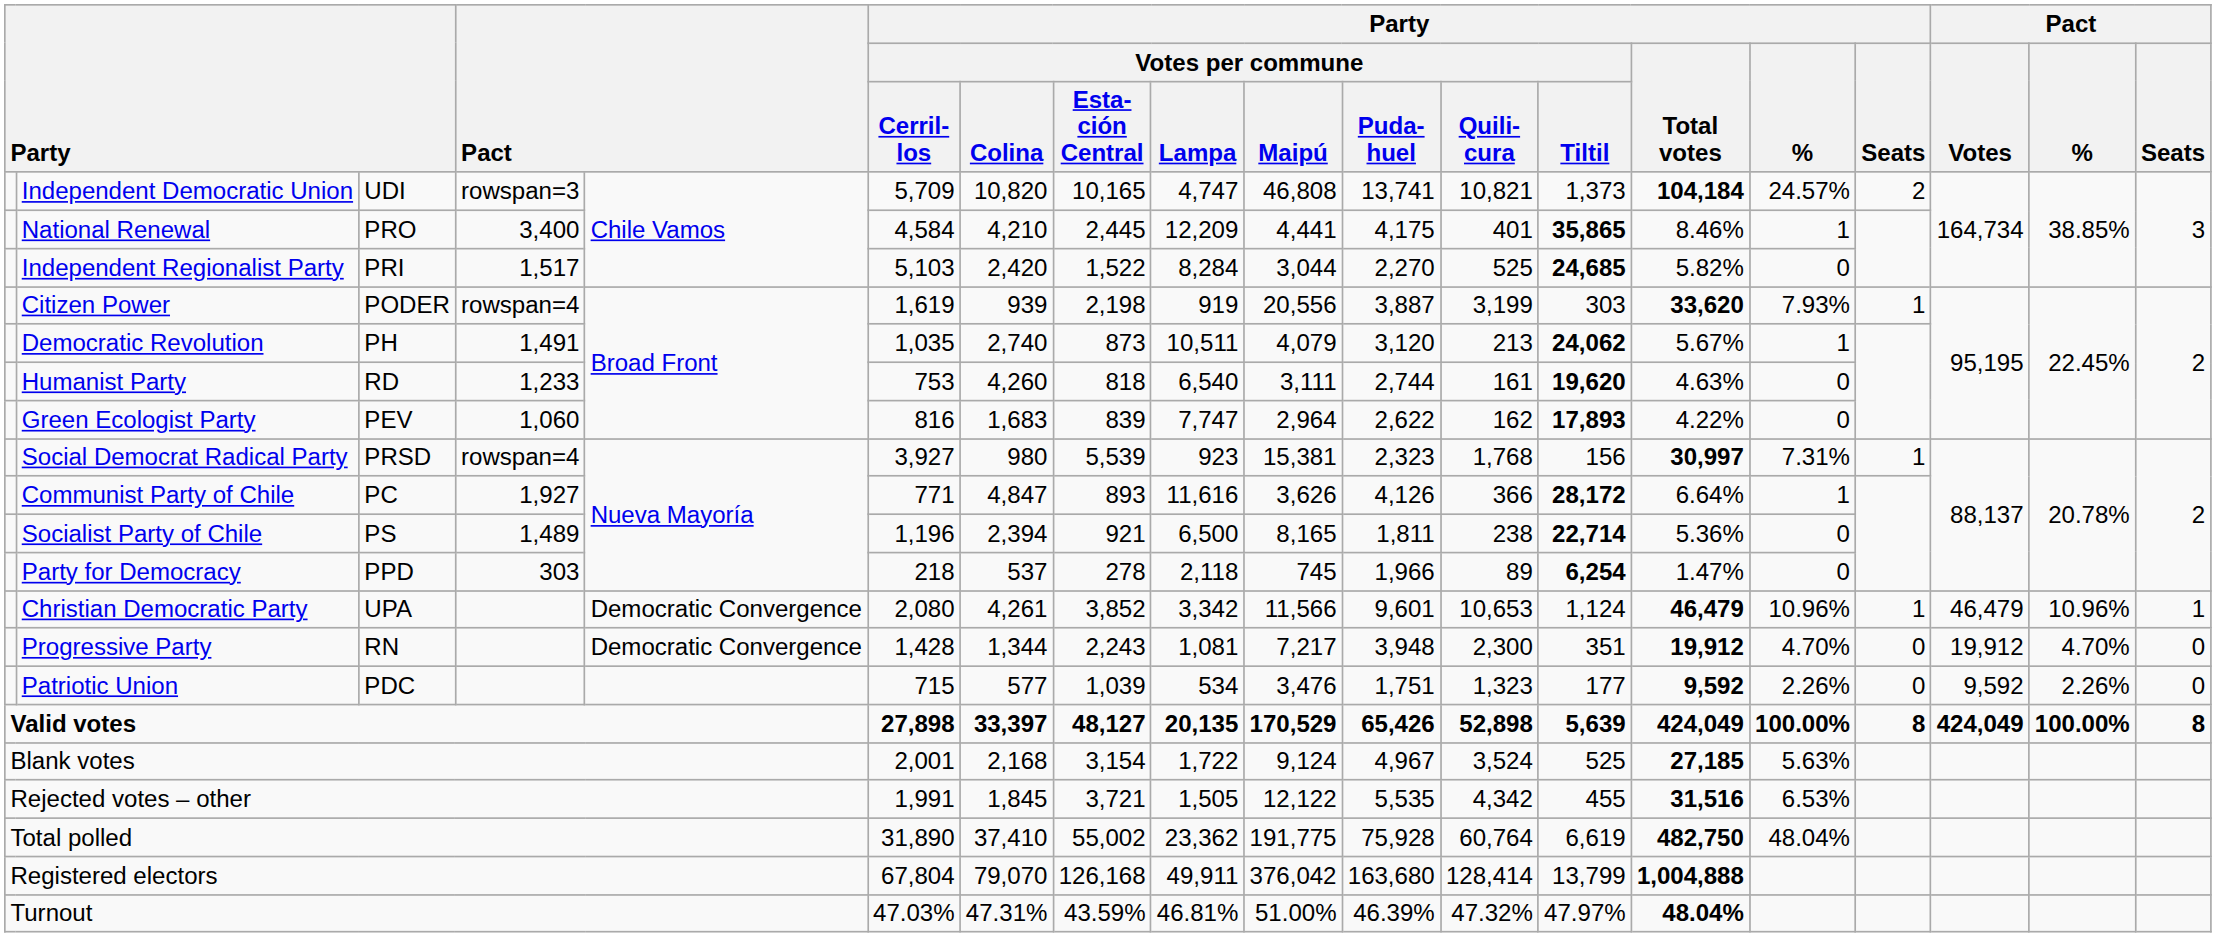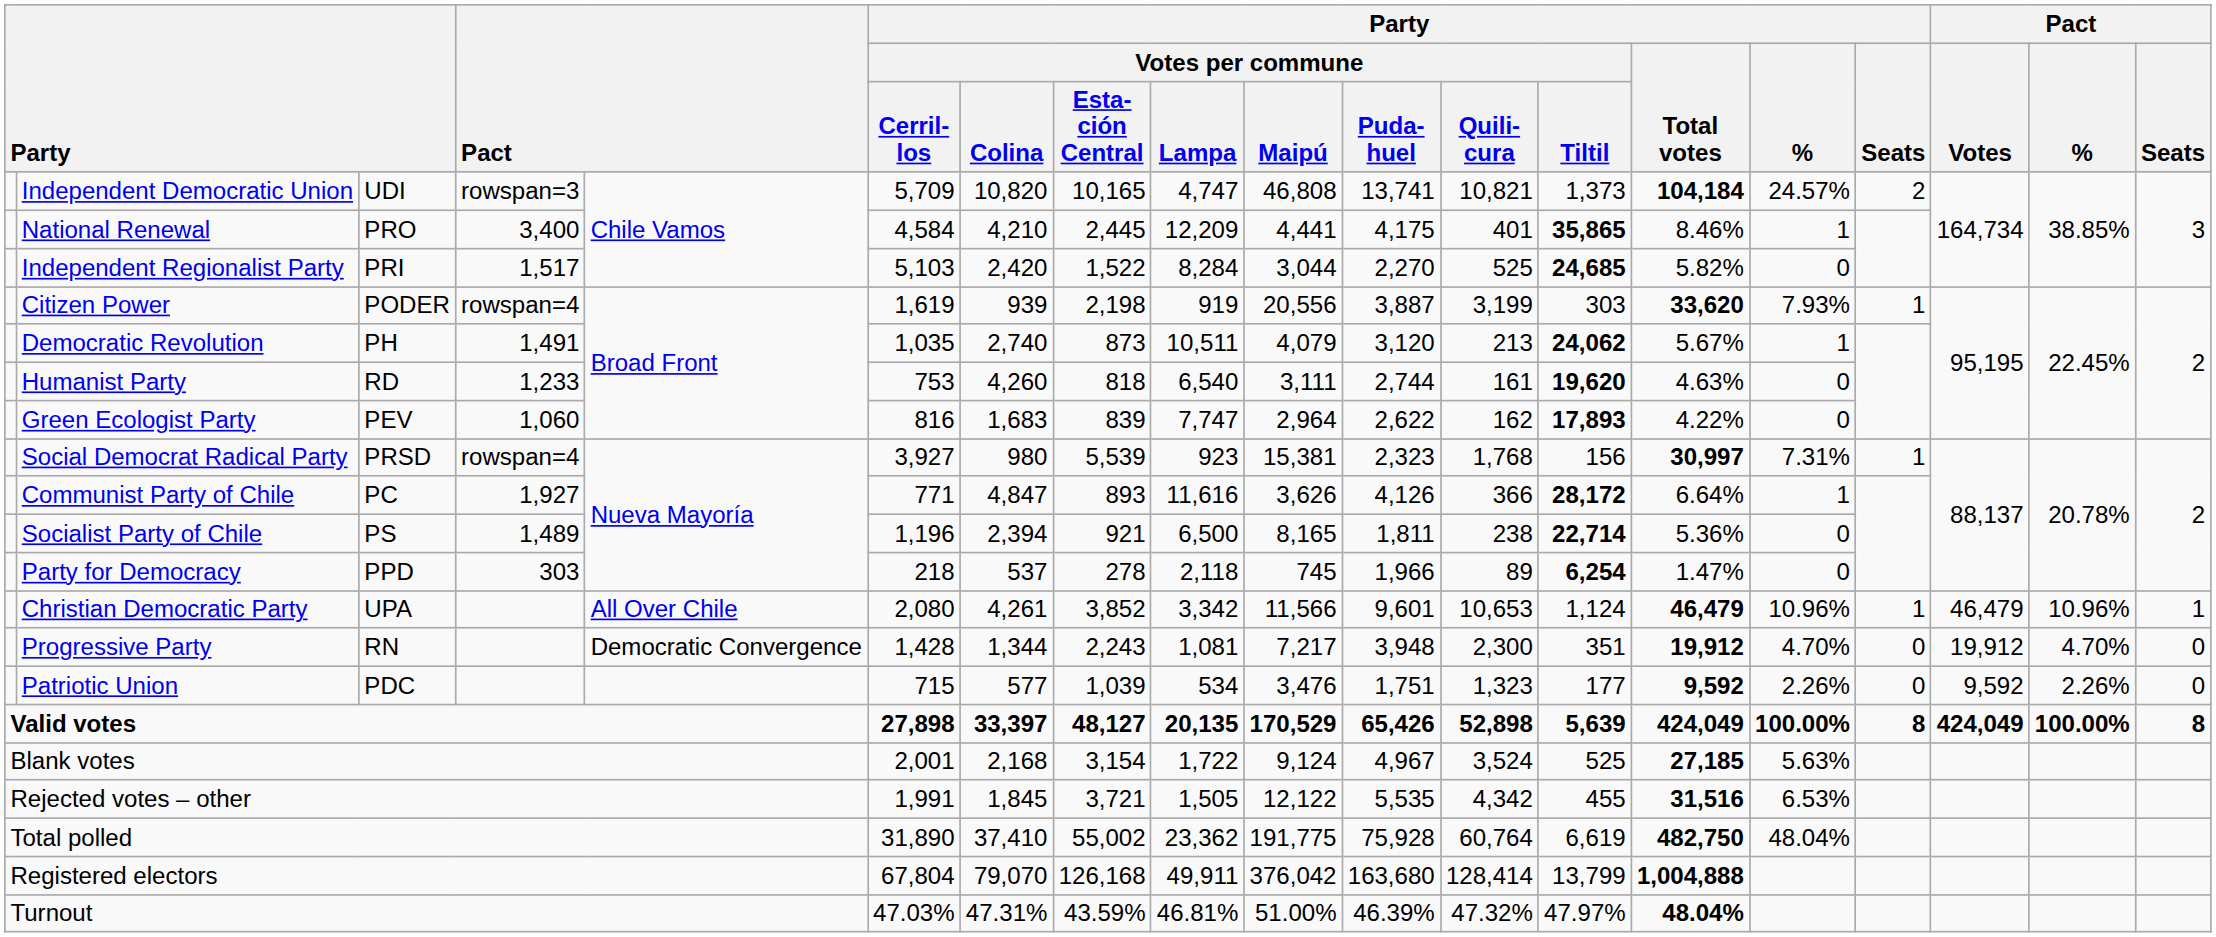(726, 610) Democratic Convergence -> (664, 610) All Over Chile
